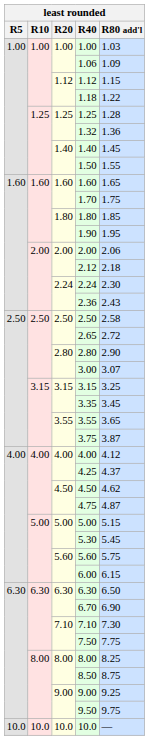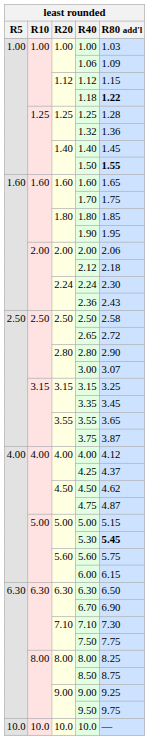(111, 98) normal -> (111, 98) bold
(111, 166) normal -> (111, 166) bold
(111, 540) normal -> (111, 540) bold
